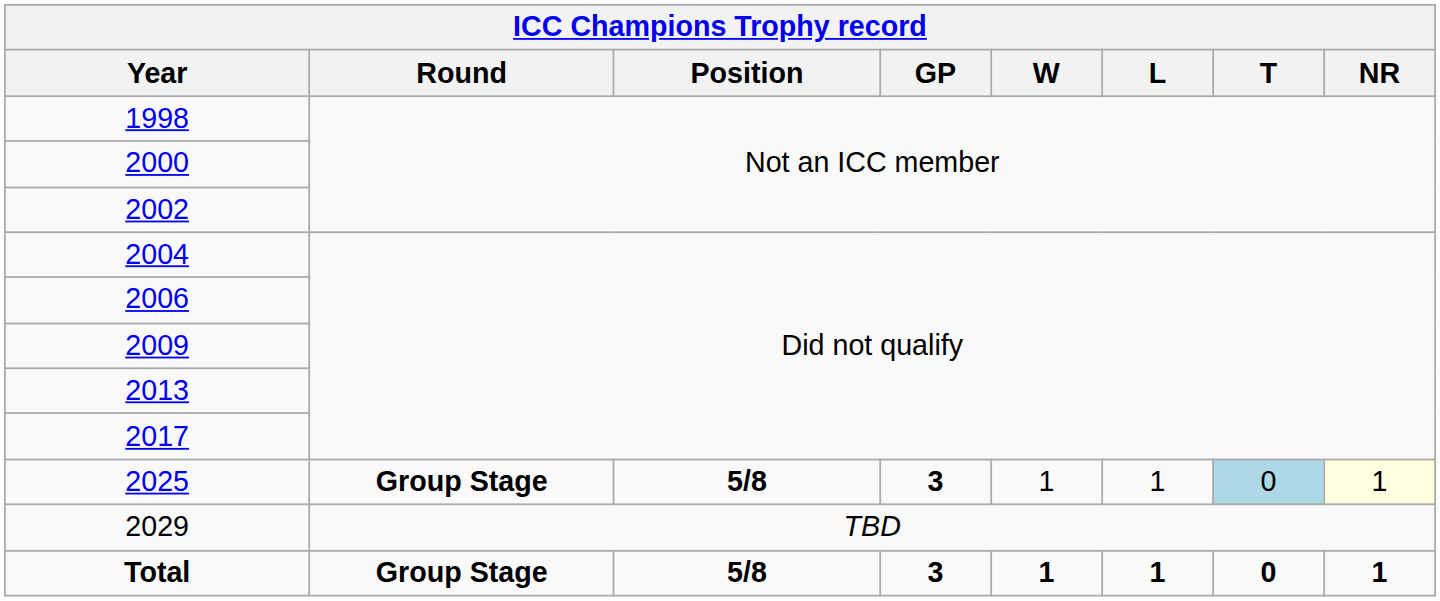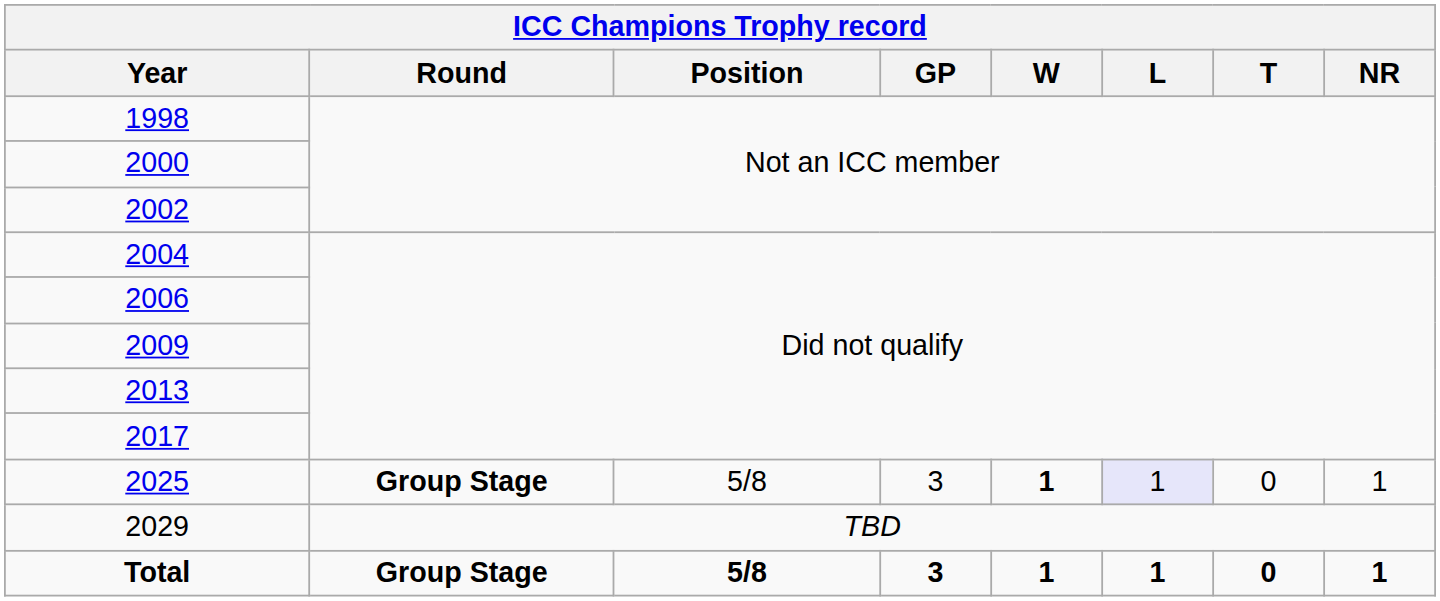(747, 481) bold -> (747, 481) normal
(935, 481) bold -> (935, 481) normal
(1046, 481) normal -> (1046, 481) bold
(1157, 481) no background -> (1157, 481) lavender background
(1268, 481) lightblue background -> (1268, 481) no background
(1380, 481) lightyellow background -> (1380, 481) no background
